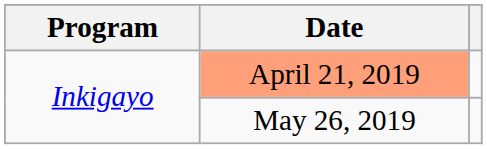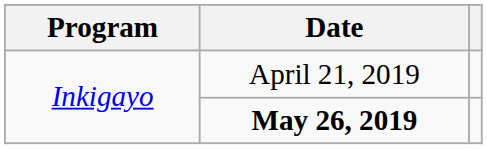(334, 73) lightsalmon background -> (334, 73) no background
(334, 119) normal -> (334, 119) bold
